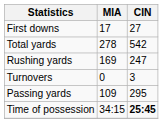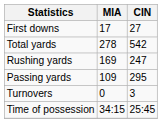rows swapped: (39, 93) <-> (30, 77)
(143, 110) bold -> (142, 110) normal
